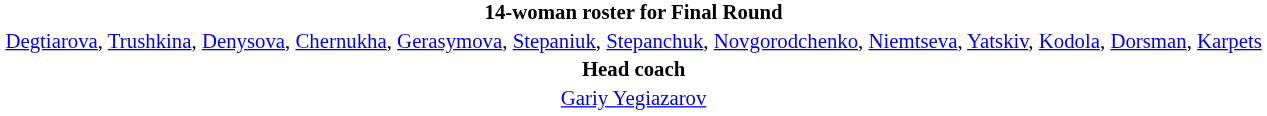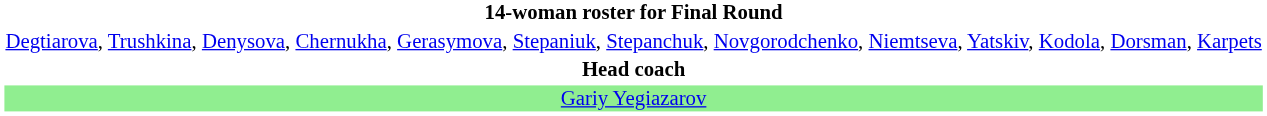(634, 98) no background -> (634, 98) lightgreen background
